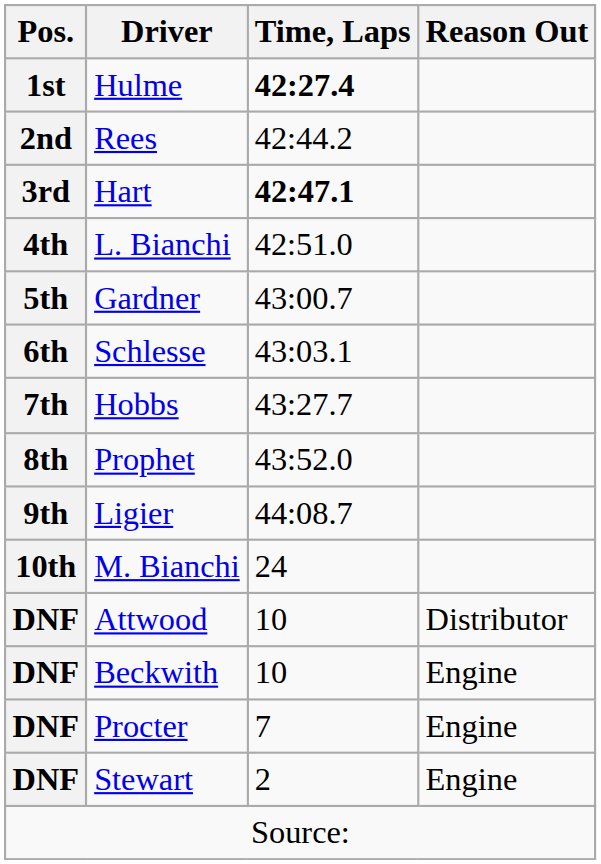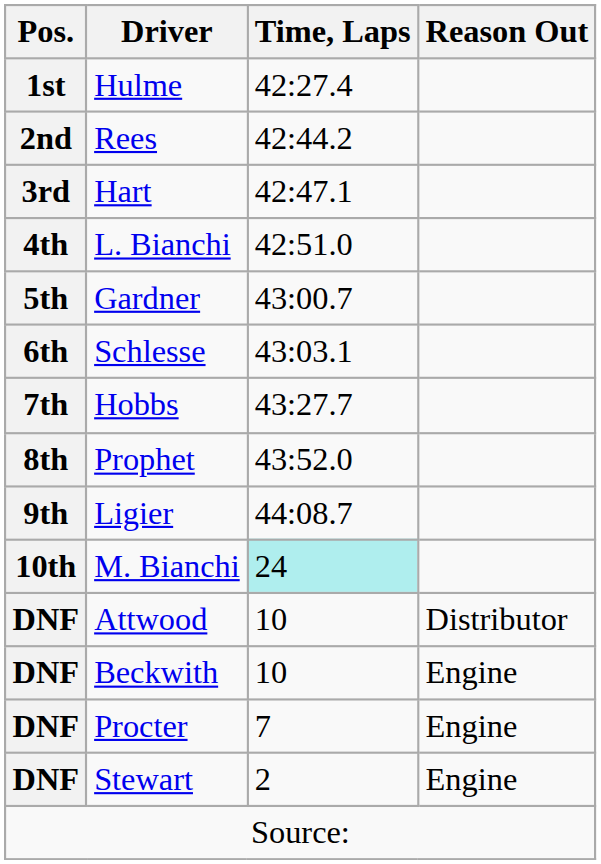(305, 84) bold -> (304, 84) normal
(305, 191) bold -> (304, 191) normal
(271, 565) no background -> (271, 565) paleturquoise background
